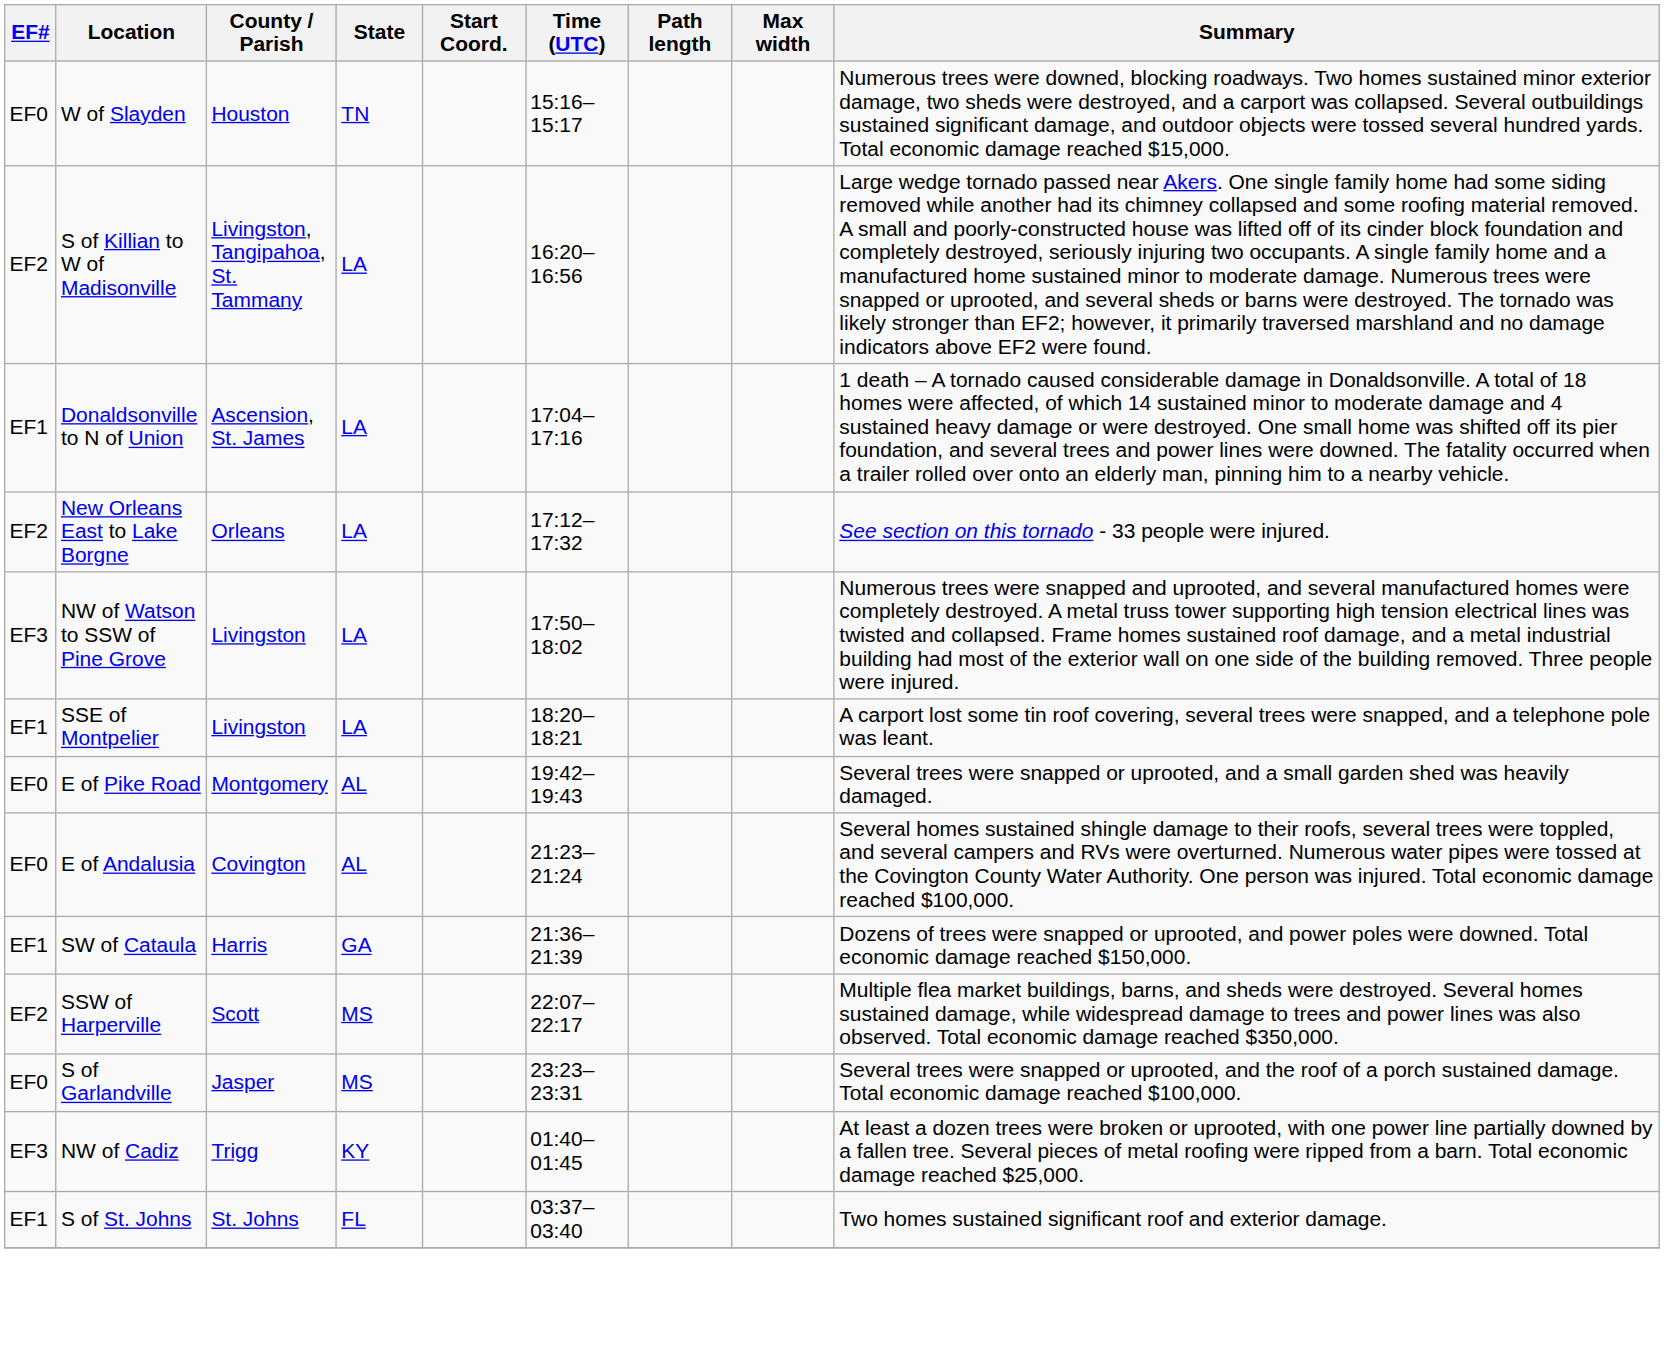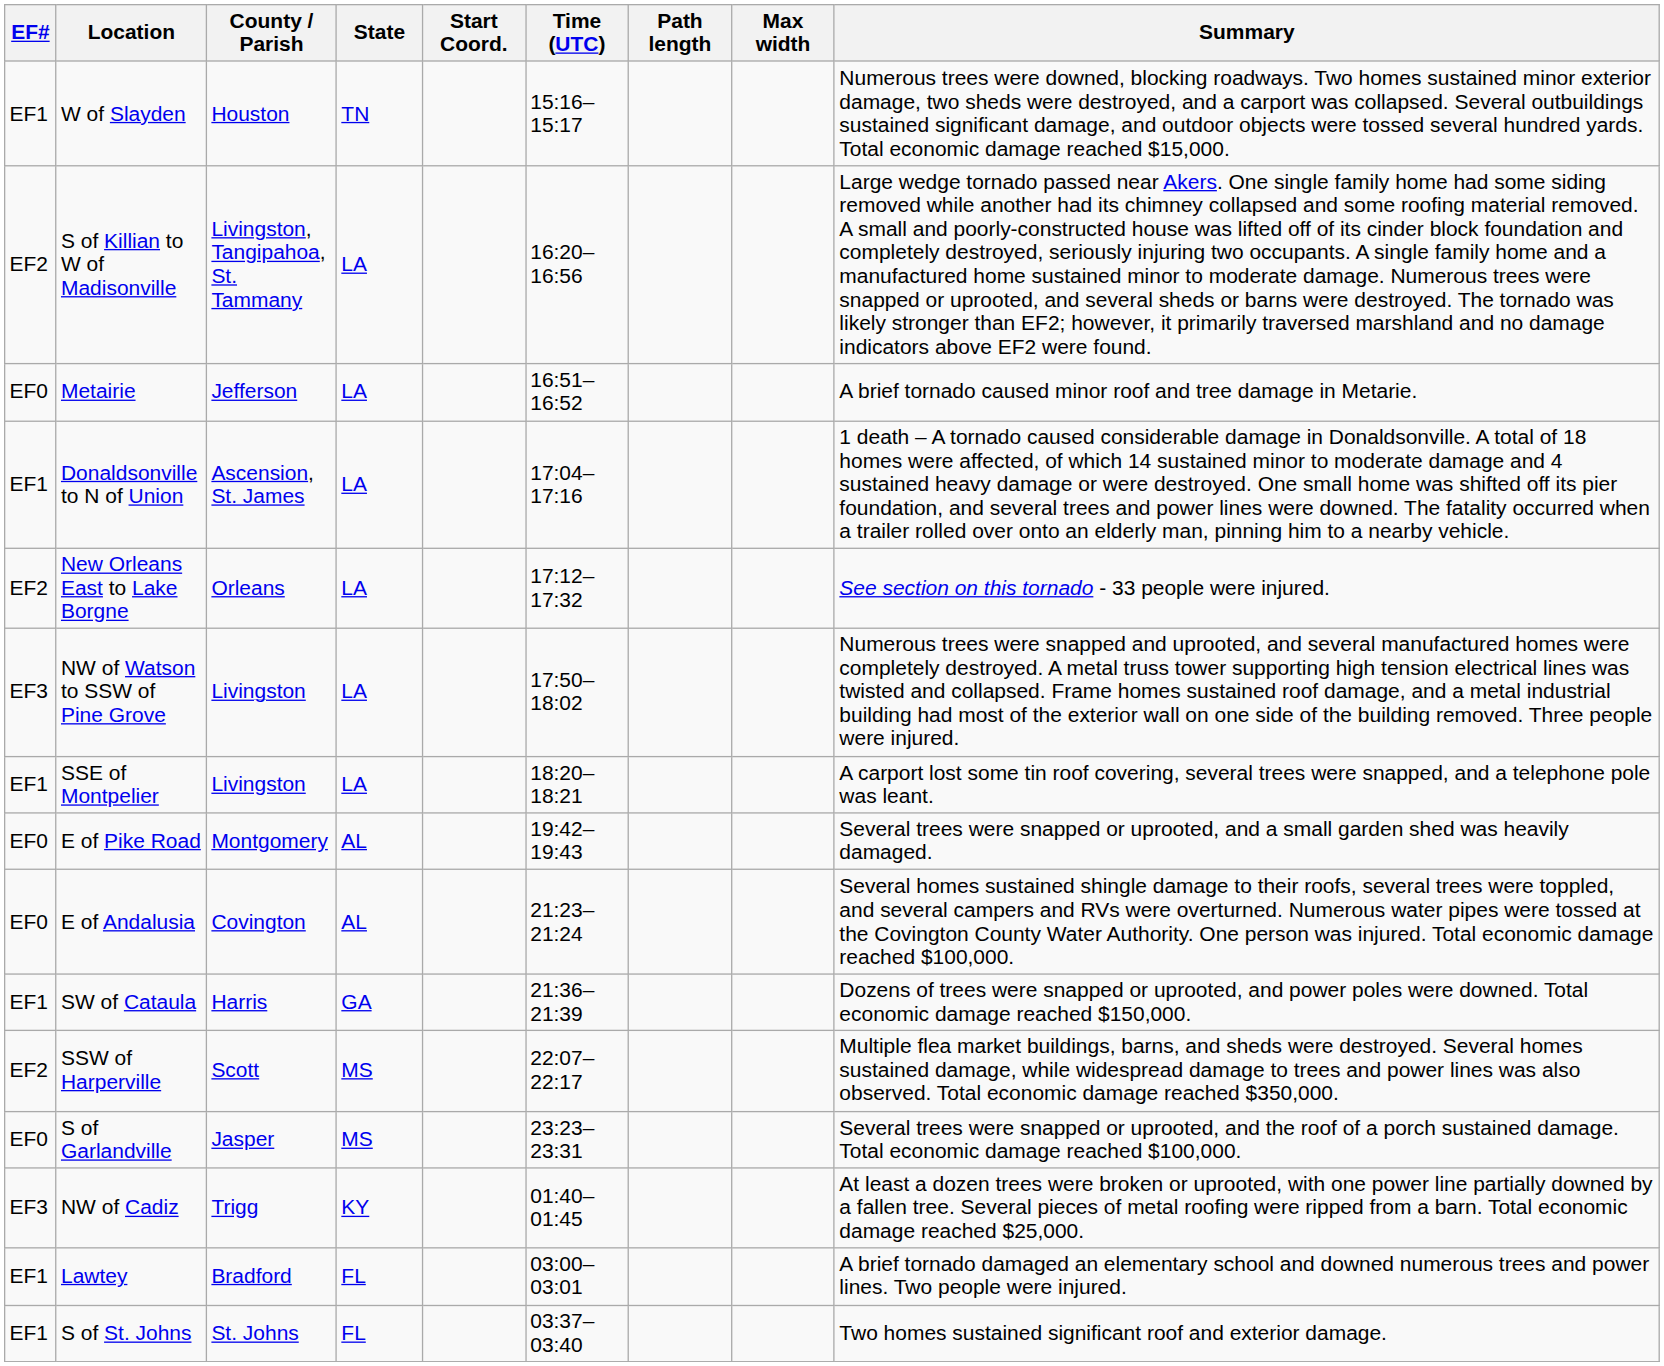(29, 113) EF0 -> (29, 113) EF1
+ row: (98, 392)
+ row: (94, 1276)
